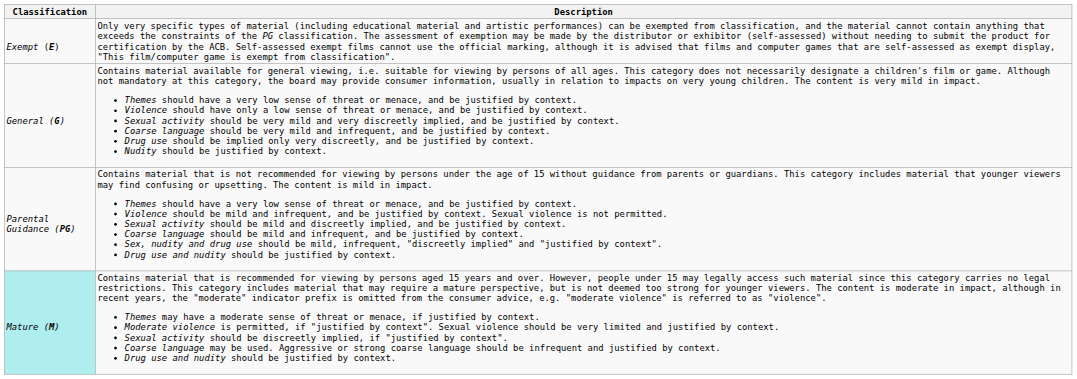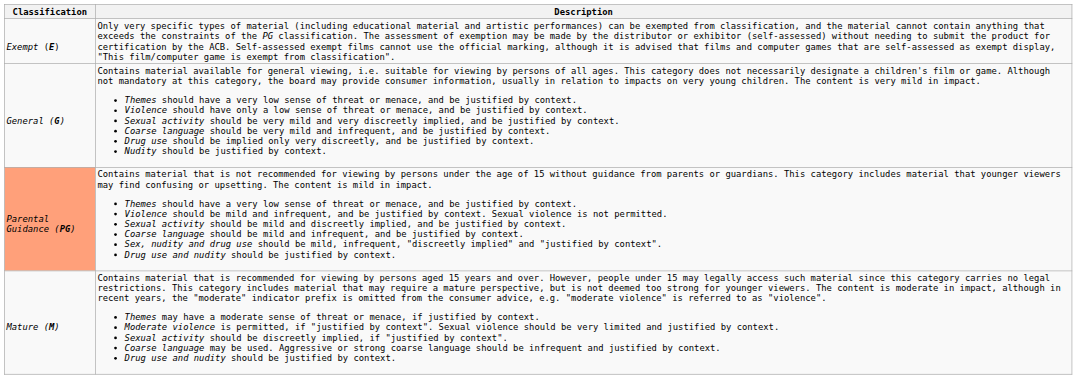(41, 224) no background -> (41, 224) lightsalmon background
(33, 328) paleturquoise background -> (33, 328) no background
